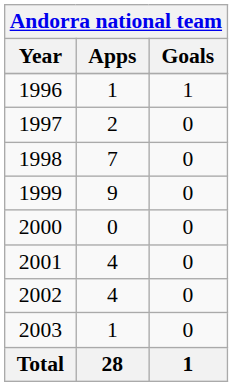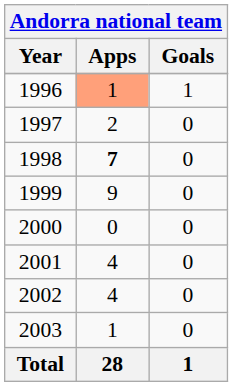(112, 90) no background -> (112, 90) lightsalmon background
(112, 158) normal -> (112, 158) bold
